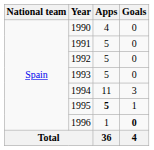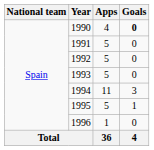(134, 28) normal -> (134, 28) bold
(106, 106) bold -> (106, 106) normal
(134, 122) bold -> (134, 122) normal
